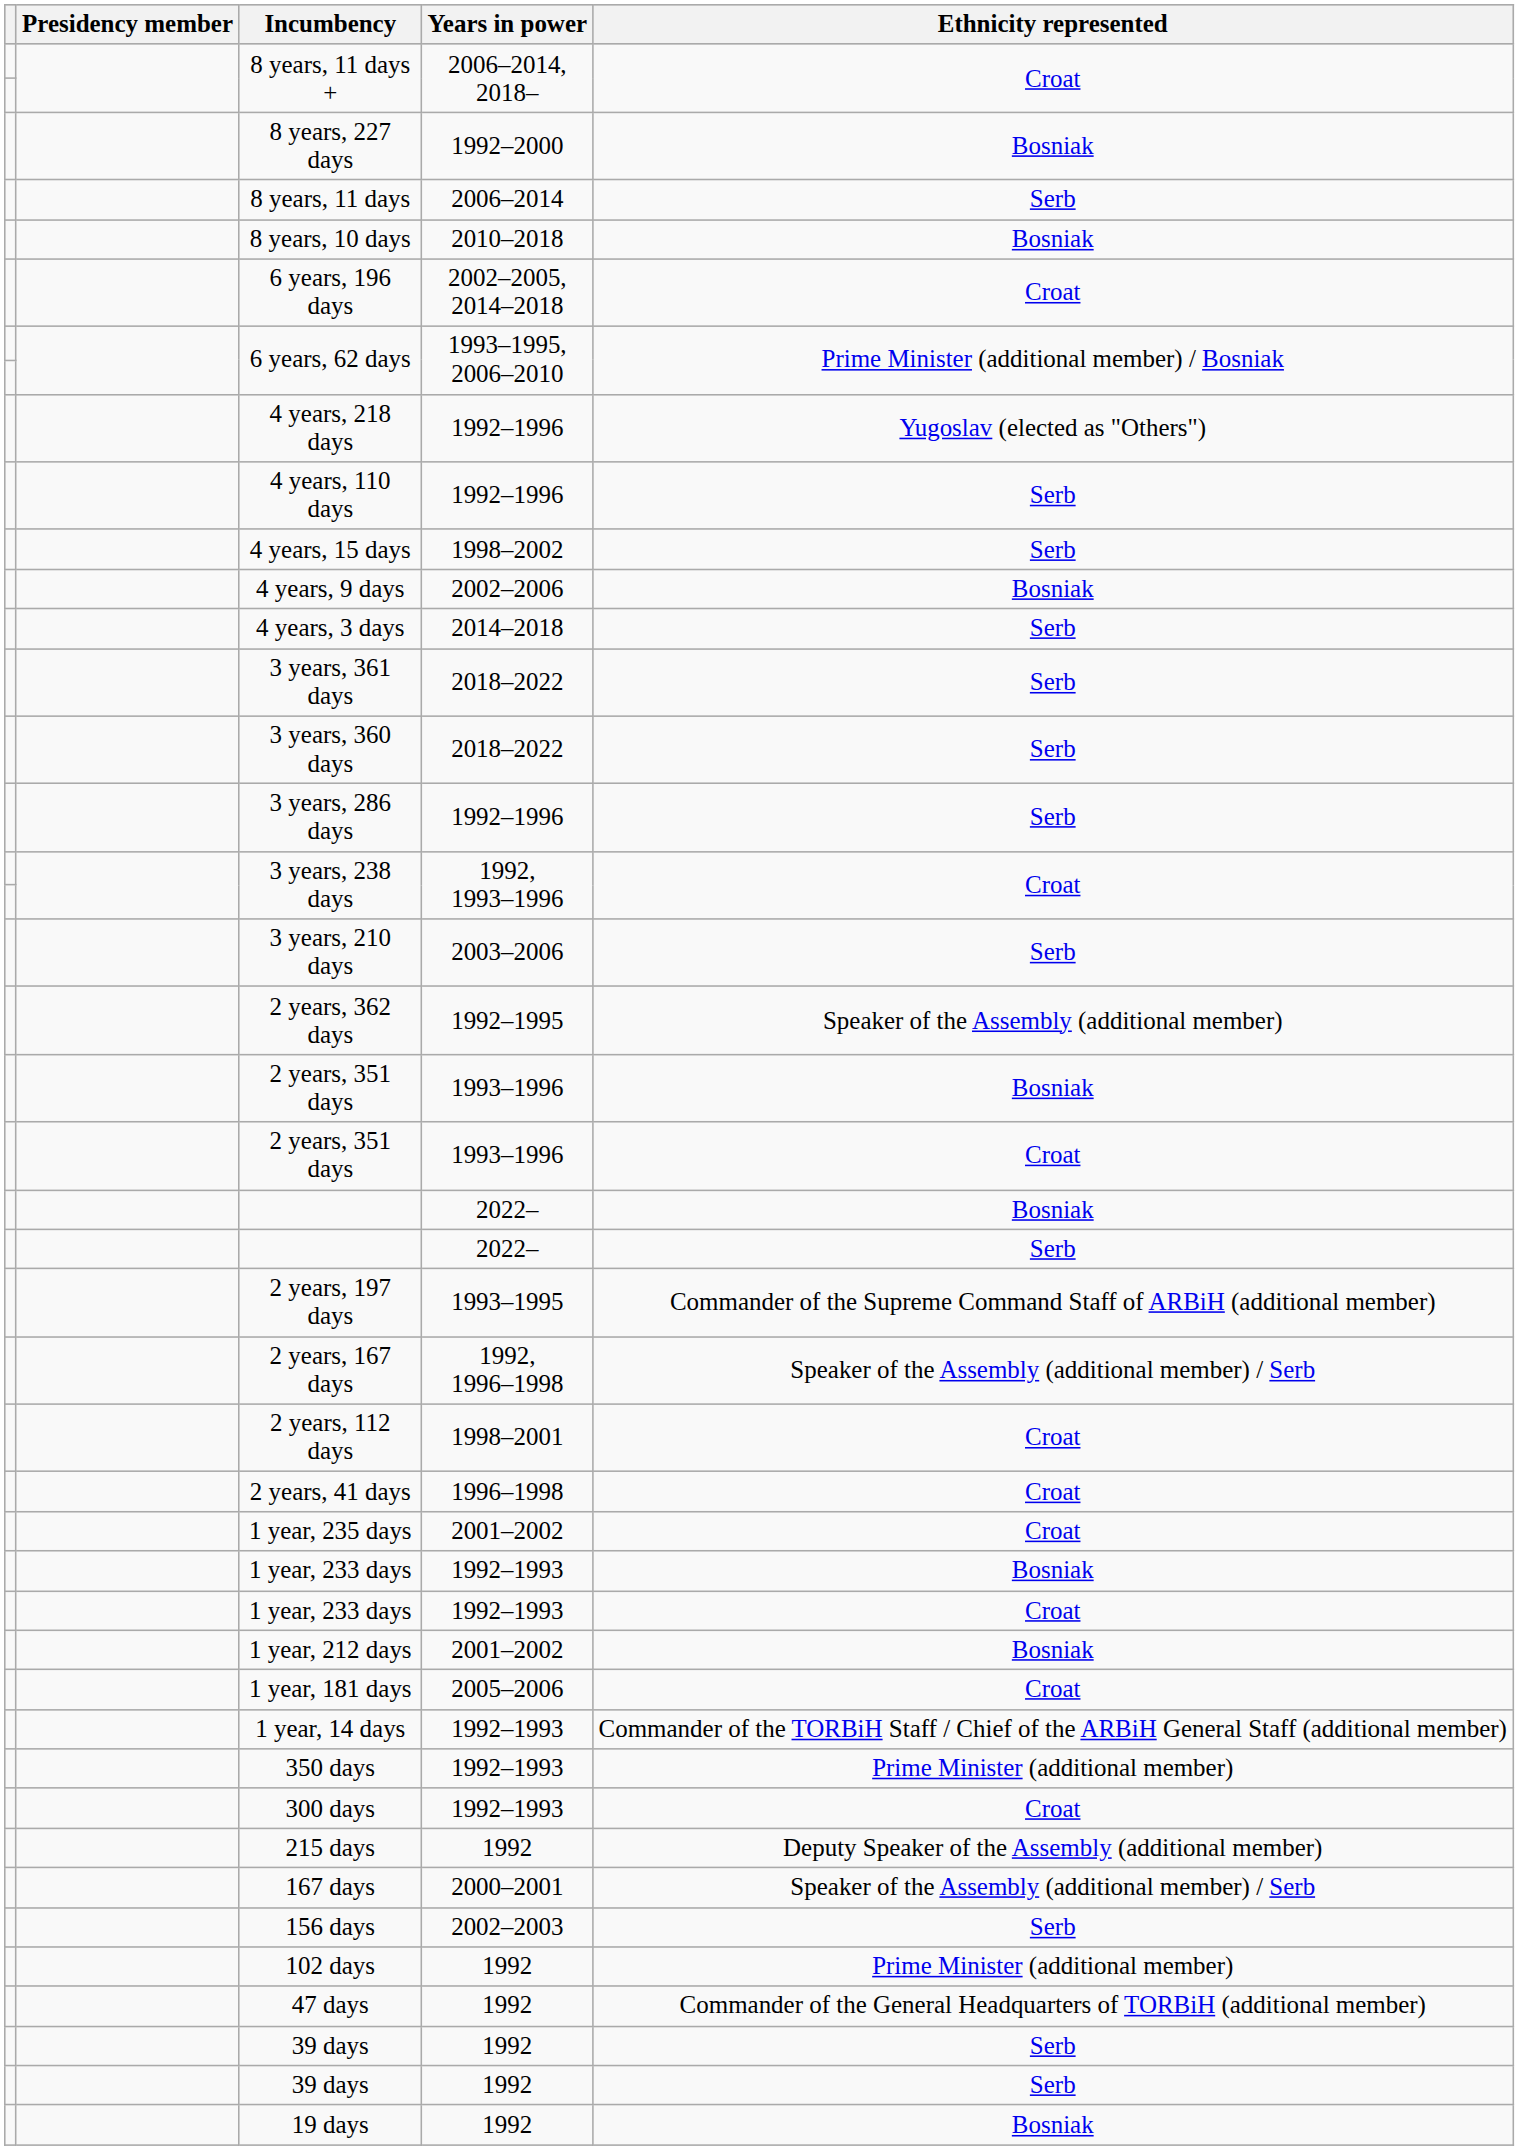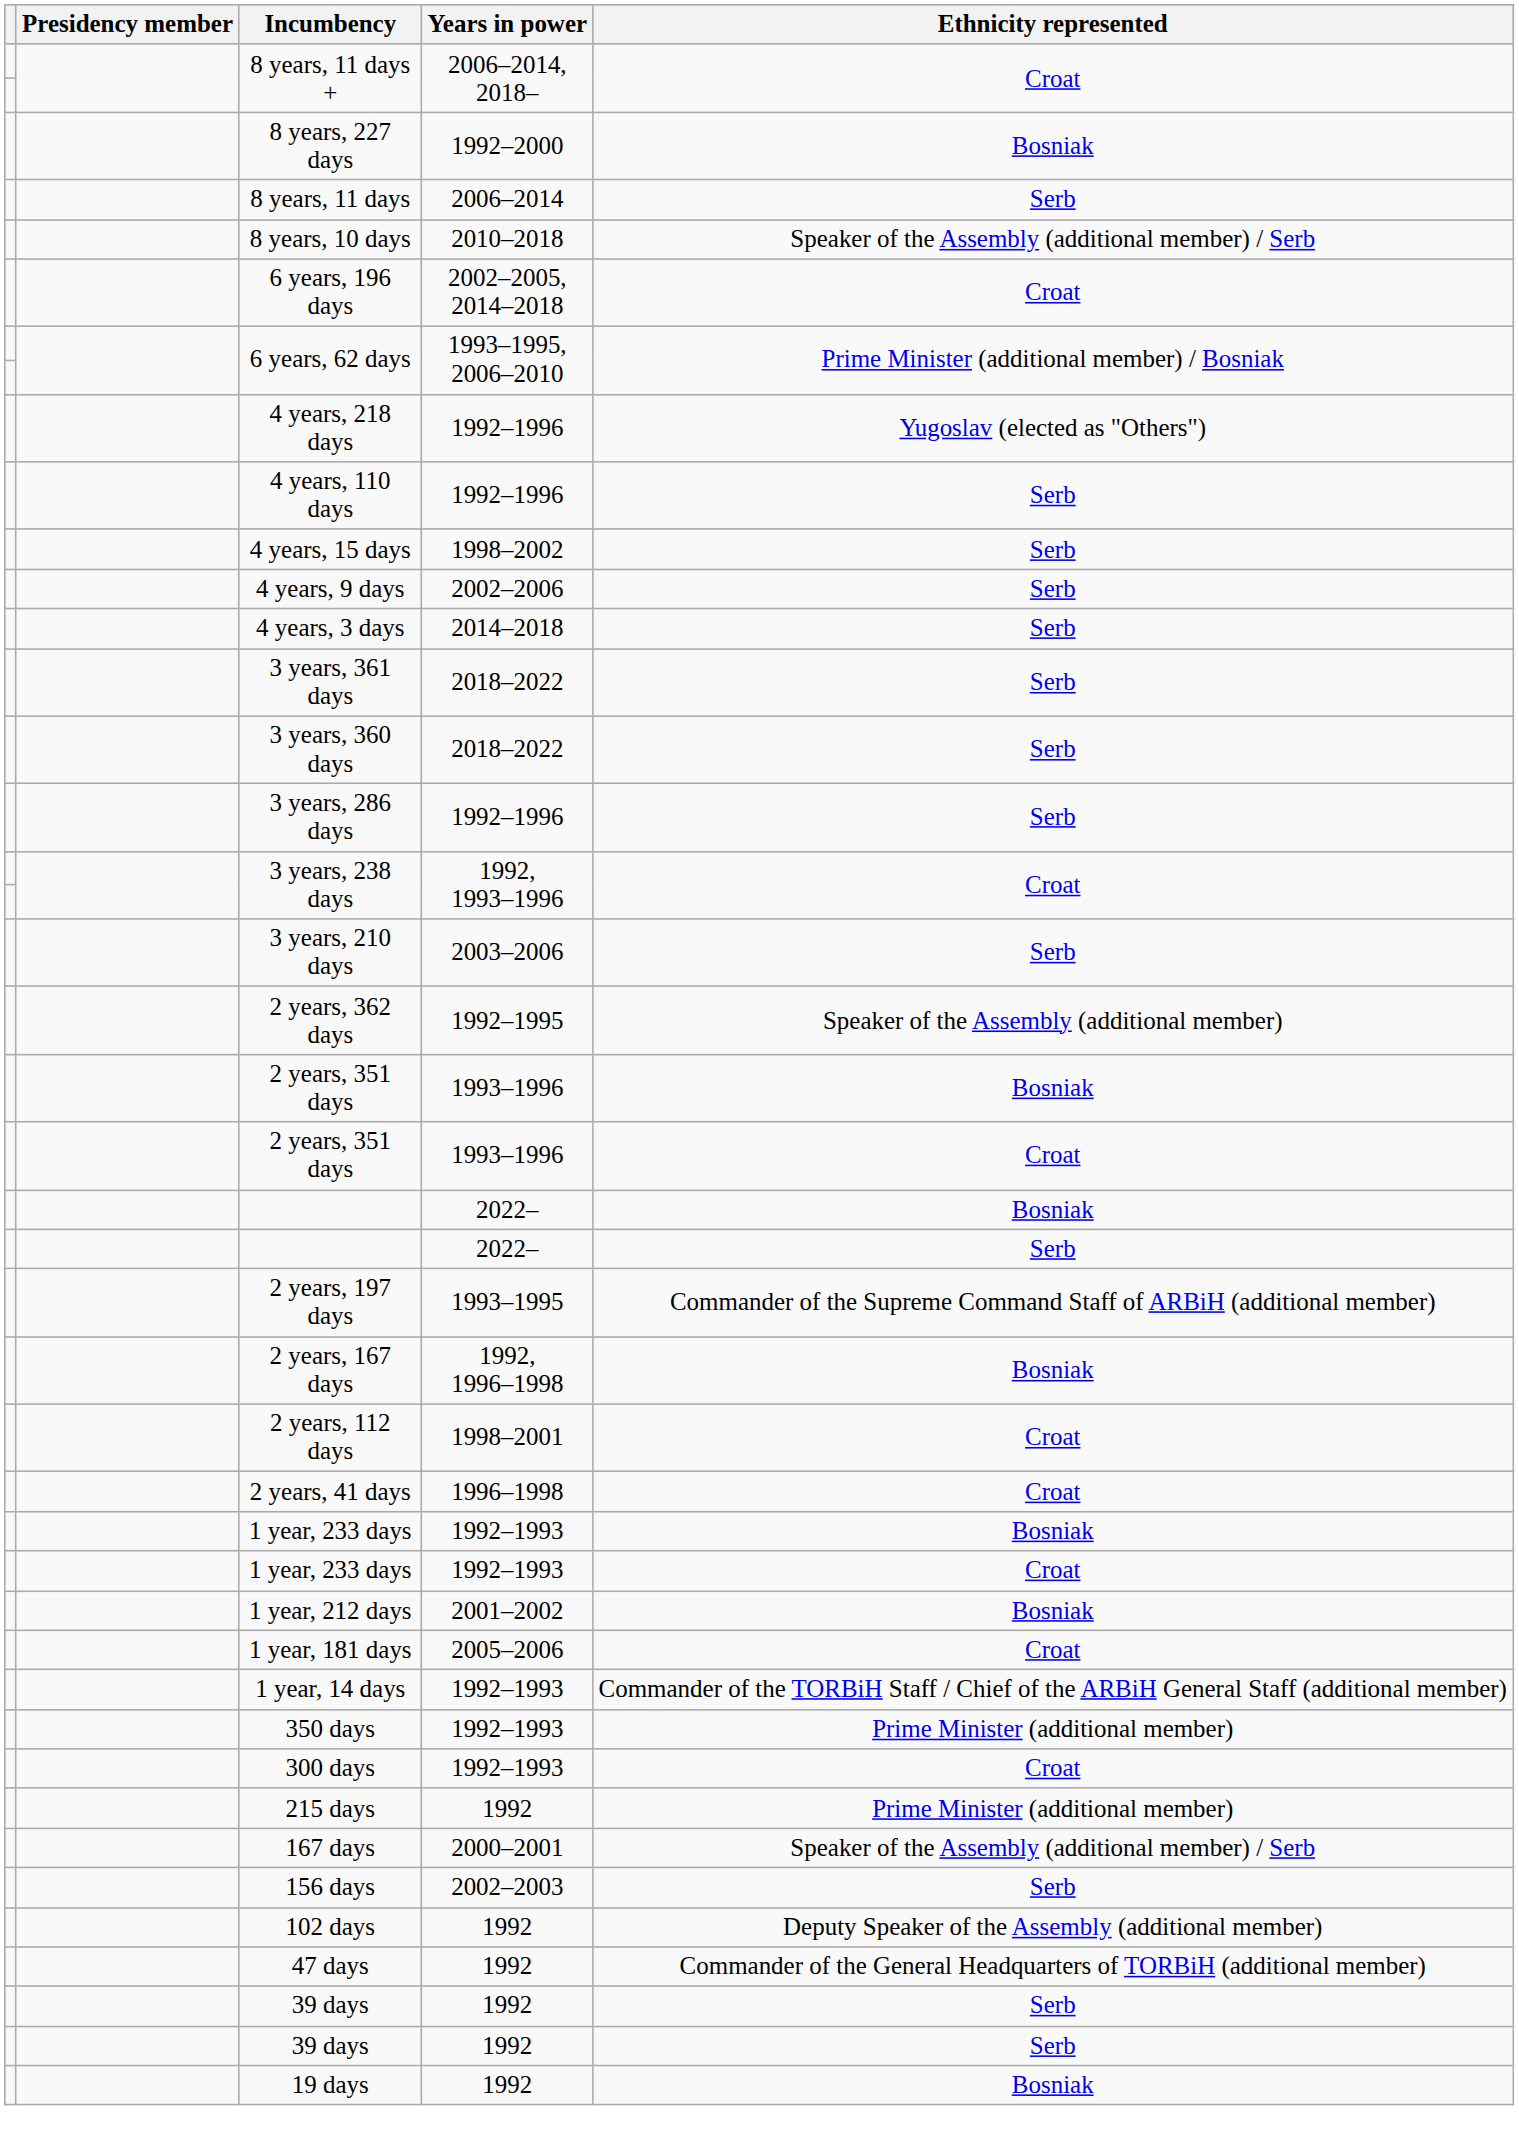(1053, 238) Bosniak -> (1053, 238) Speaker of the Assembly (additional member) / Serb
(1053, 588) Bosniak -> (1053, 588) Serb
(1053, 1369) Speaker of the Assembly (additional member) / Serb -> (1053, 1369) Bosniak
- row: (330, 1530)
(1053, 1847) Deputy Speaker of the Assembly (additional member) -> (1053, 1807) Prime Minister (additional member)
(1053, 1966) Prime Minister (additional member) -> (1053, 1926) Deputy Speaker of the Assembly (additional member)
